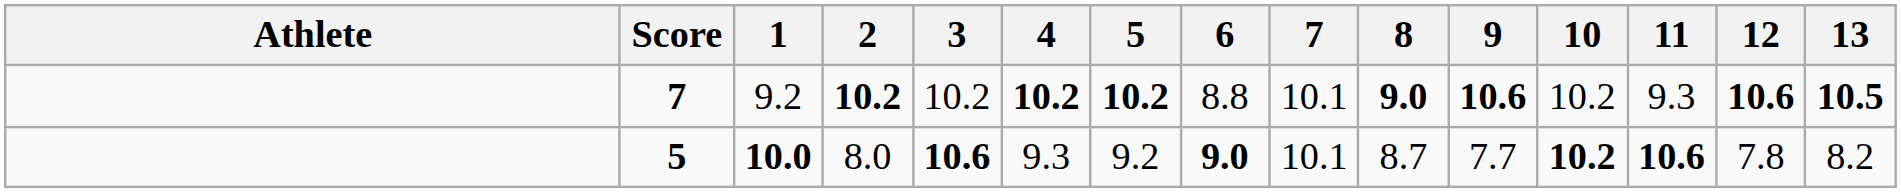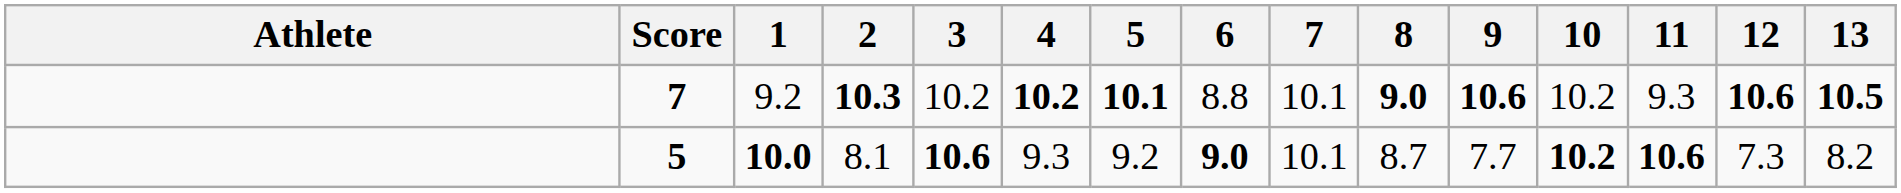(868, 95) 10.2 -> (868, 95) 10.3
(1136, 95) 10.2 -> (1136, 95) 10.1
(868, 156) 8.0 -> (868, 156) 8.1
(1761, 156) 7.8 -> (1761, 156) 7.3
